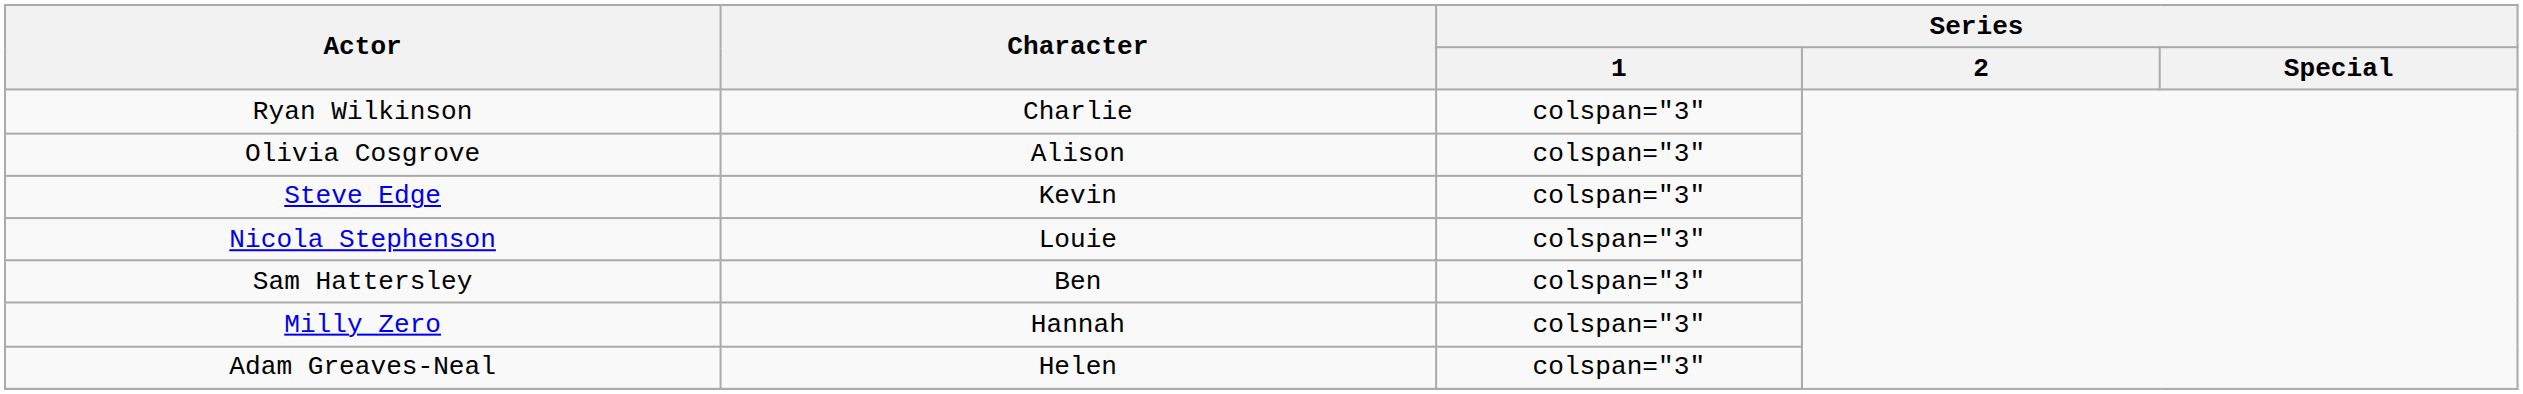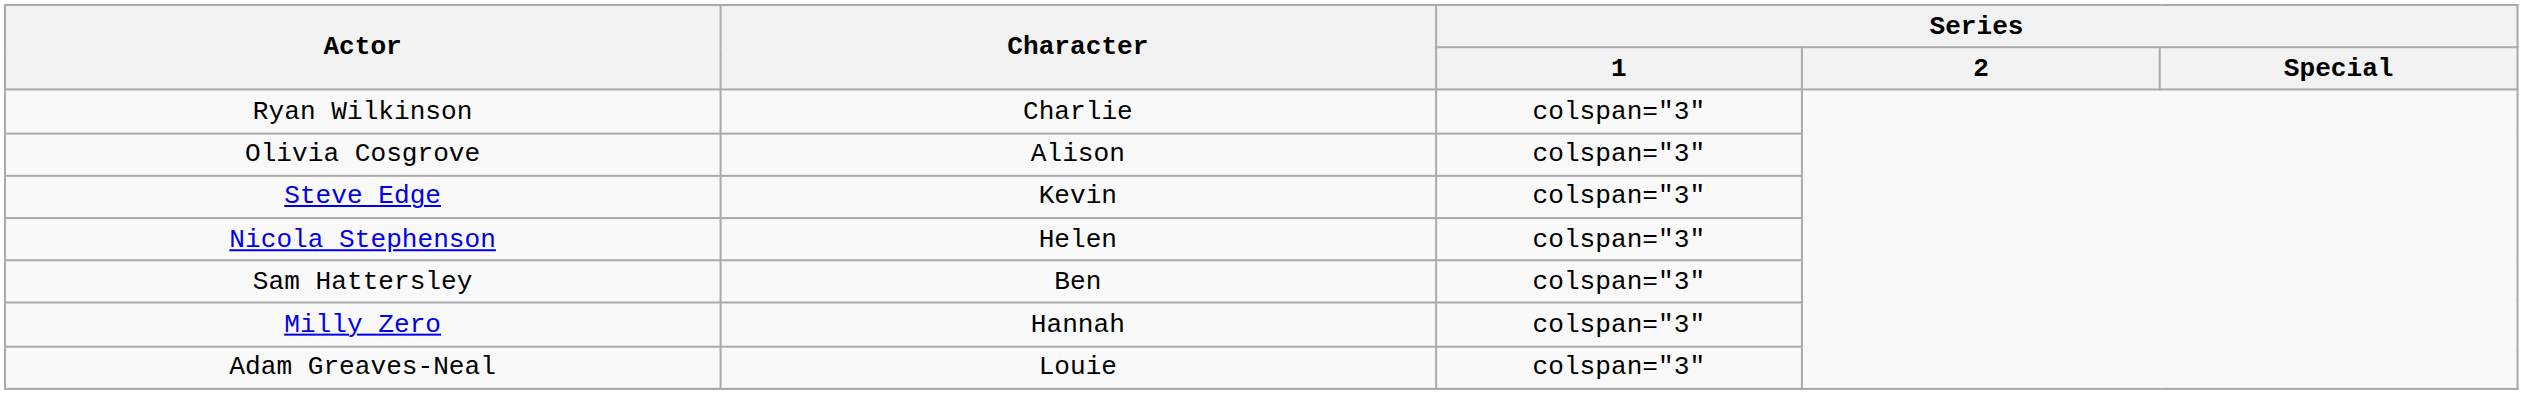(1078, 239) Louie -> (1078, 239) Helen
(1078, 367) Helen -> (1078, 367) Louie
